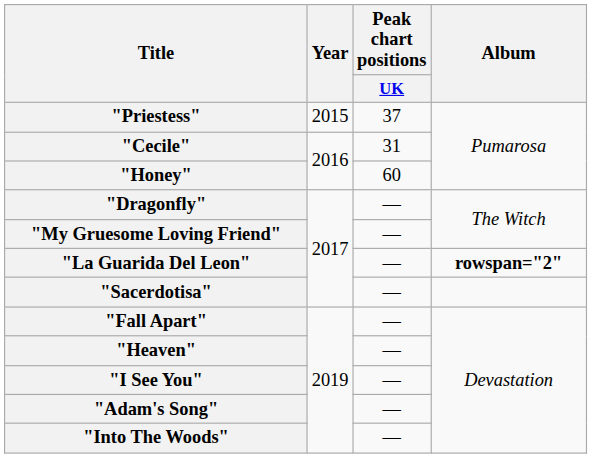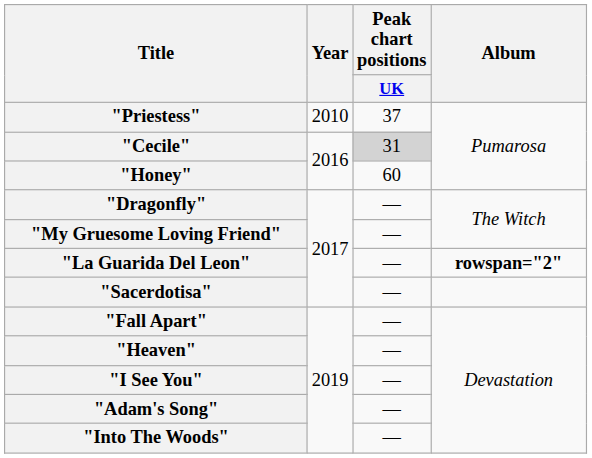(330, 116) 2015 -> (330, 116) 2010
(392, 146) no background -> (392, 146) lightgrey background
